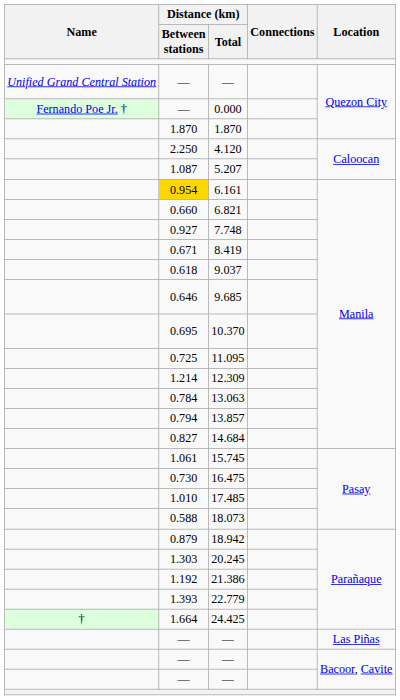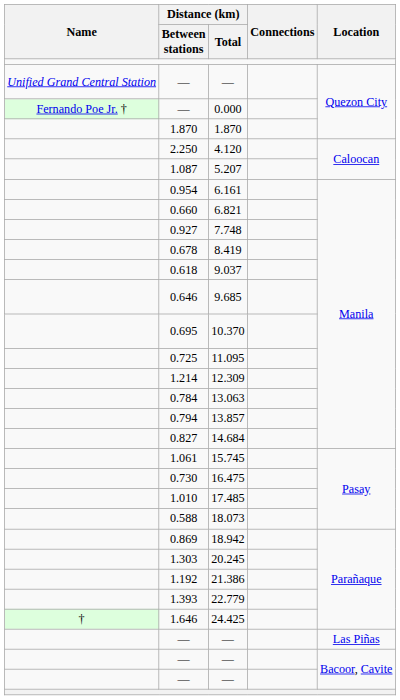(184, 189) gold background -> (184, 189) no background
(184, 249) 0.671 -> (184, 249) 0.678
(184, 539) 0.879 -> (184, 539) 0.869
(184, 619) 1.664 -> (184, 619) 1.646
